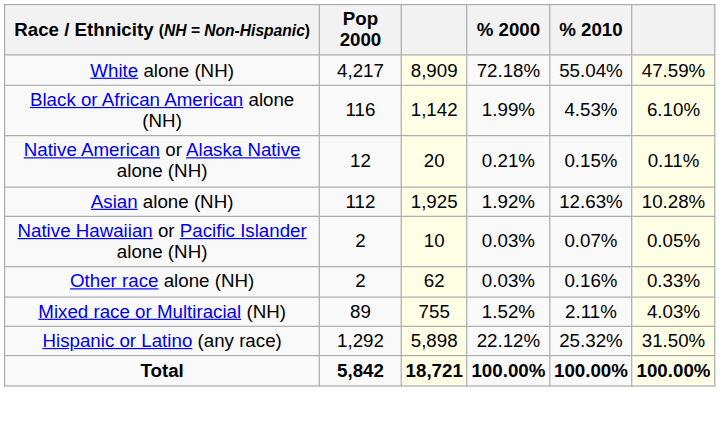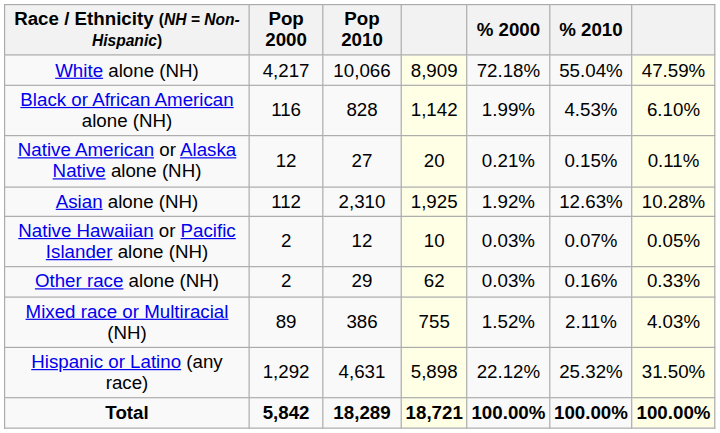+ column: (362, 29)
